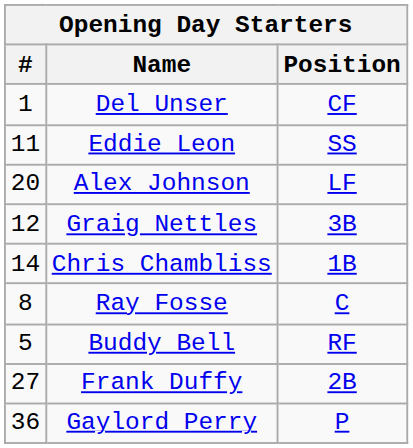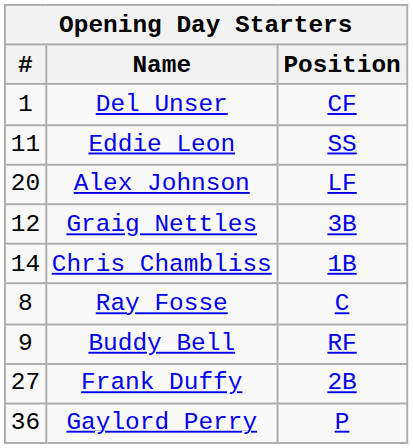(25, 344) 5 -> (25, 344) 9
